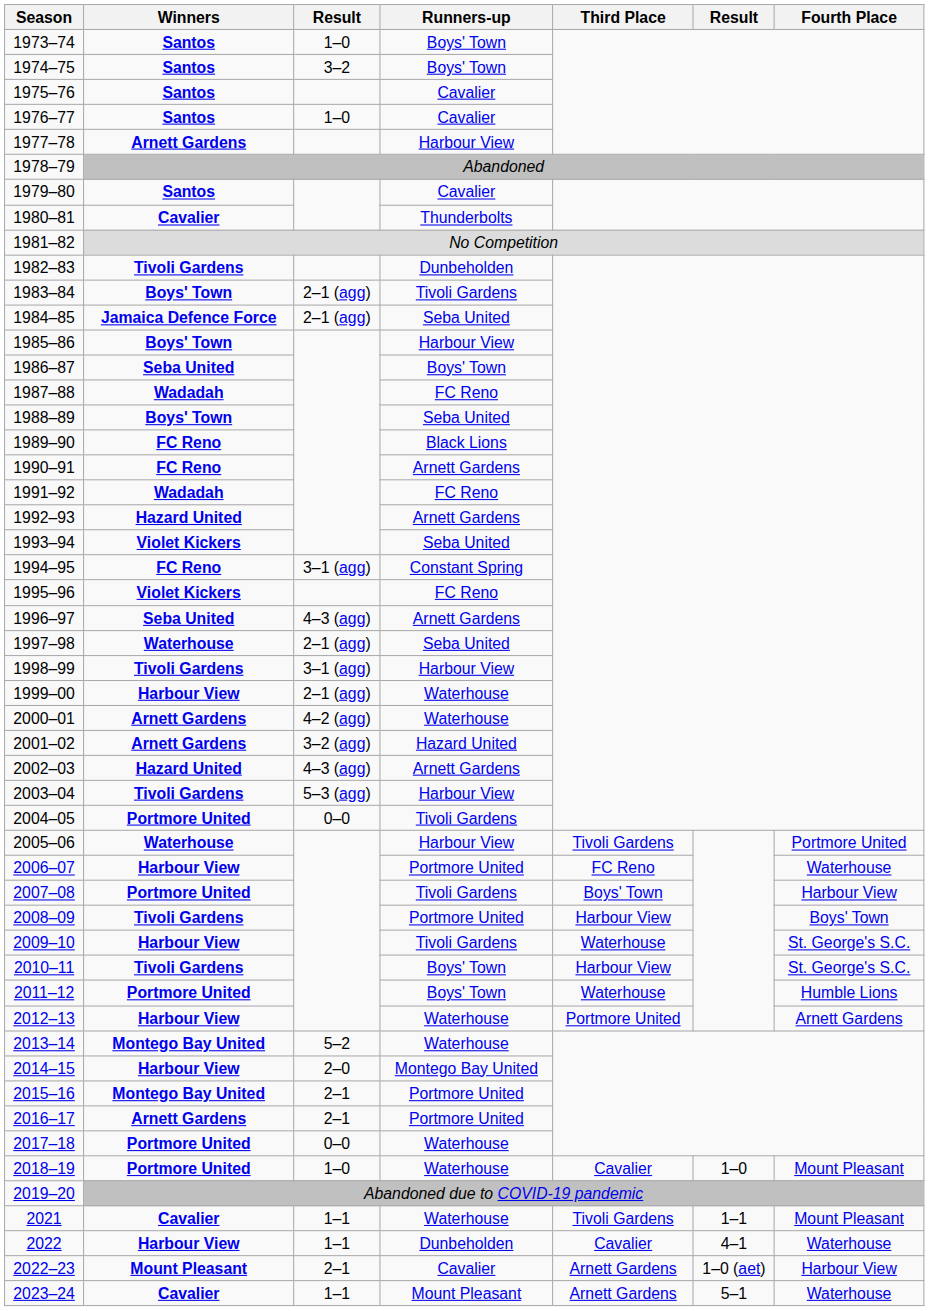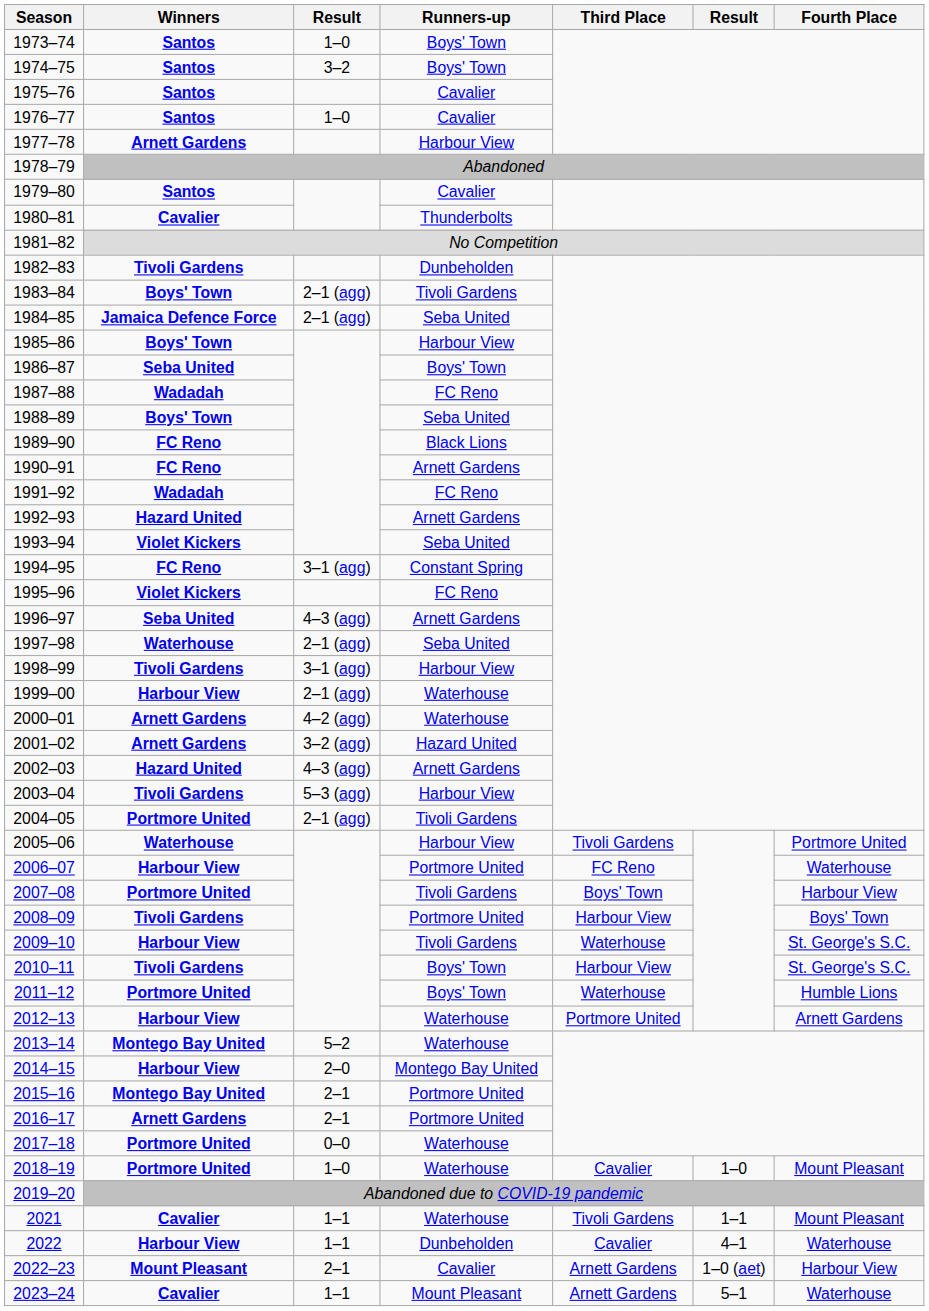(337, 818) 0–0 -> (337, 818) 2–1 (agg)
